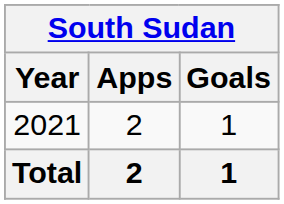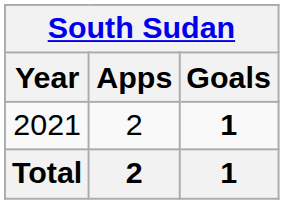(229, 125) normal -> (229, 125) bold
